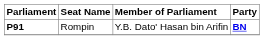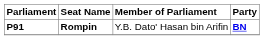(77, 27) normal -> (79, 27) bold
